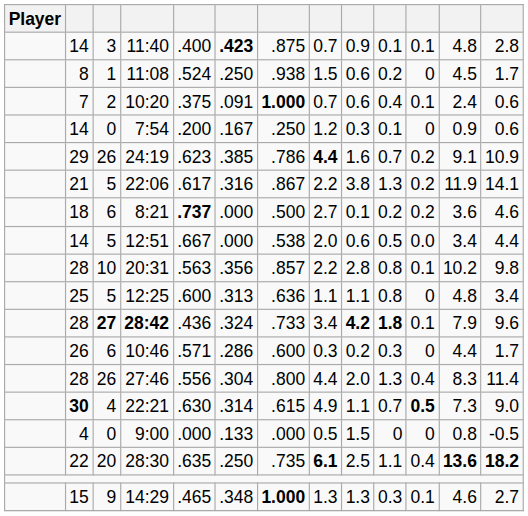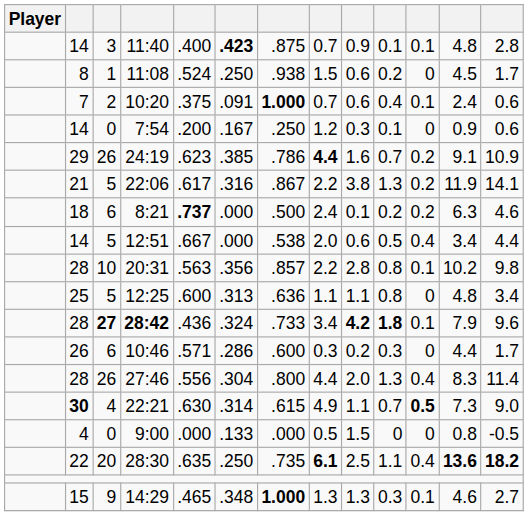(325, 212) 2.7 -> (325, 212) 2.4
(465, 212) 3.6 -> (465, 212) 6.3
(423, 240) 0.0 -> (423, 240) 0.4
